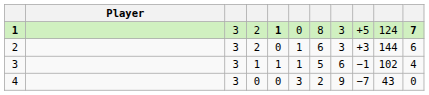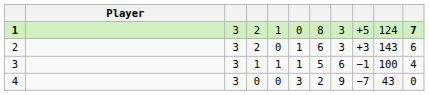(278, 30) bold -> (278, 30) normal
(388, 47) 144 -> (388, 47) 143
(388, 64) 102 -> (388, 64) 100
